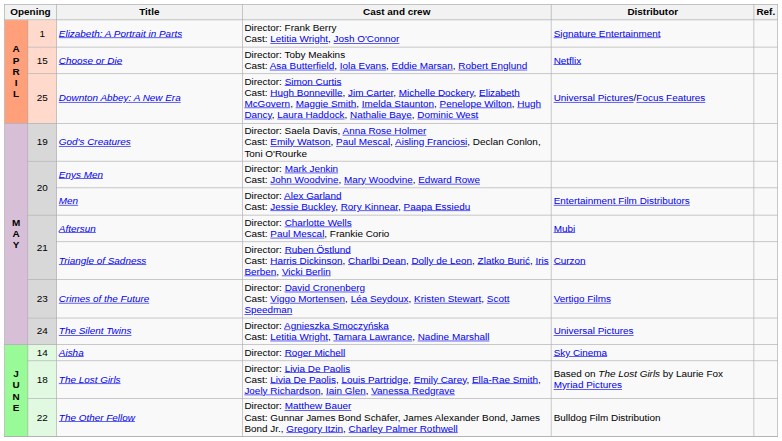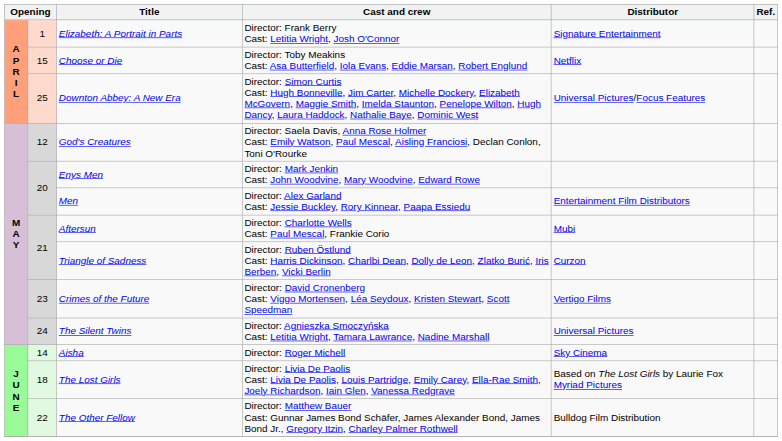(42, 142) 19 -> (42, 142) 12
